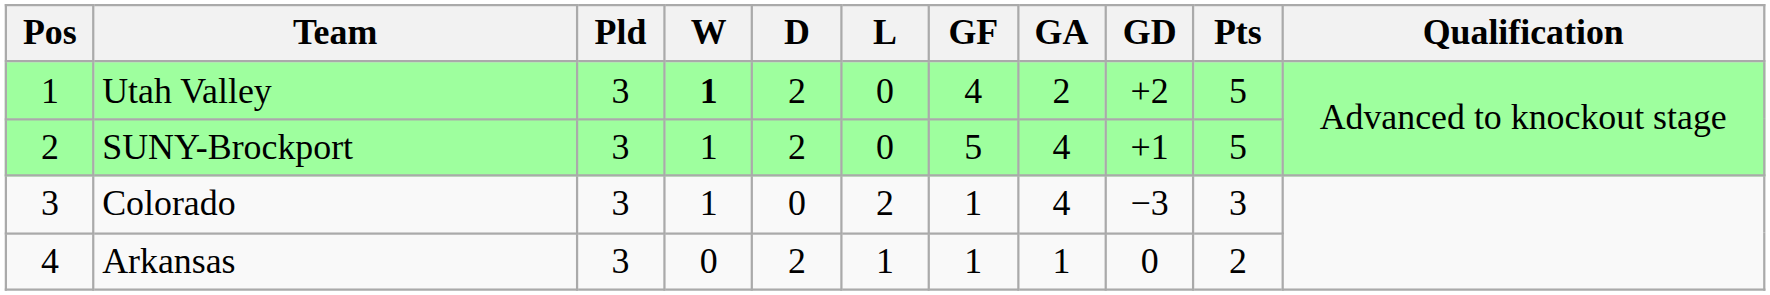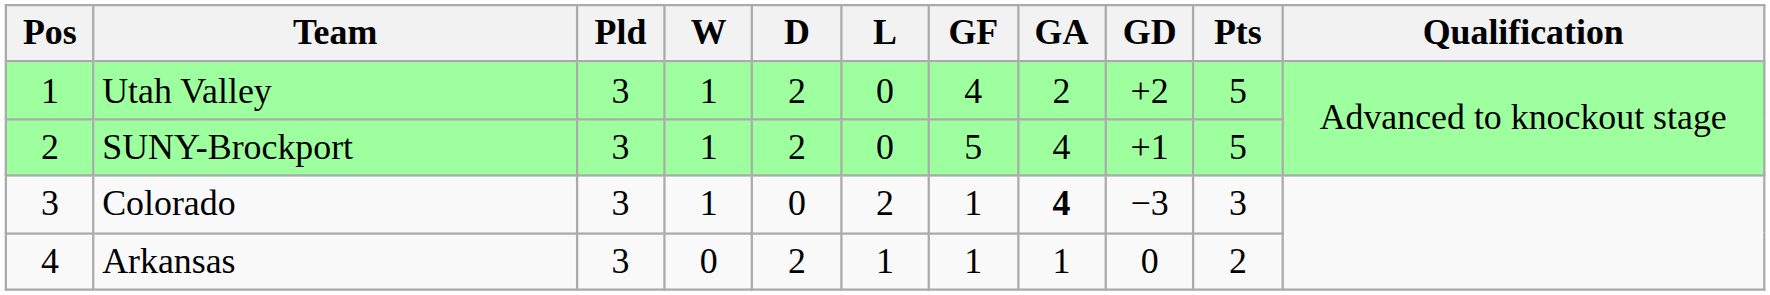(709, 89) bold -> (709, 89) normal
(1061, 203) normal -> (1061, 203) bold
